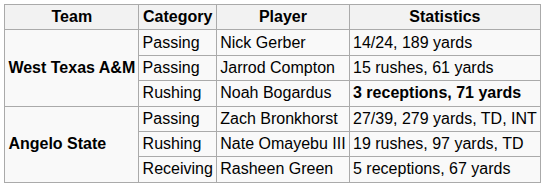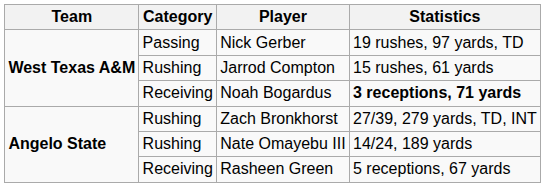(413, 42) 14/24, 189 yards -> (438, 42) 19 rushes, 97 yards, TD
(171, 67) Passing -> (172, 67) Rushing
(172, 93) Rushing -> (178, 93) Receiving
(171, 118) Passing -> (172, 118) Rushing
(438, 144) 19 rushes, 97 yards, TD -> (413, 144) 14/24, 189 yards
